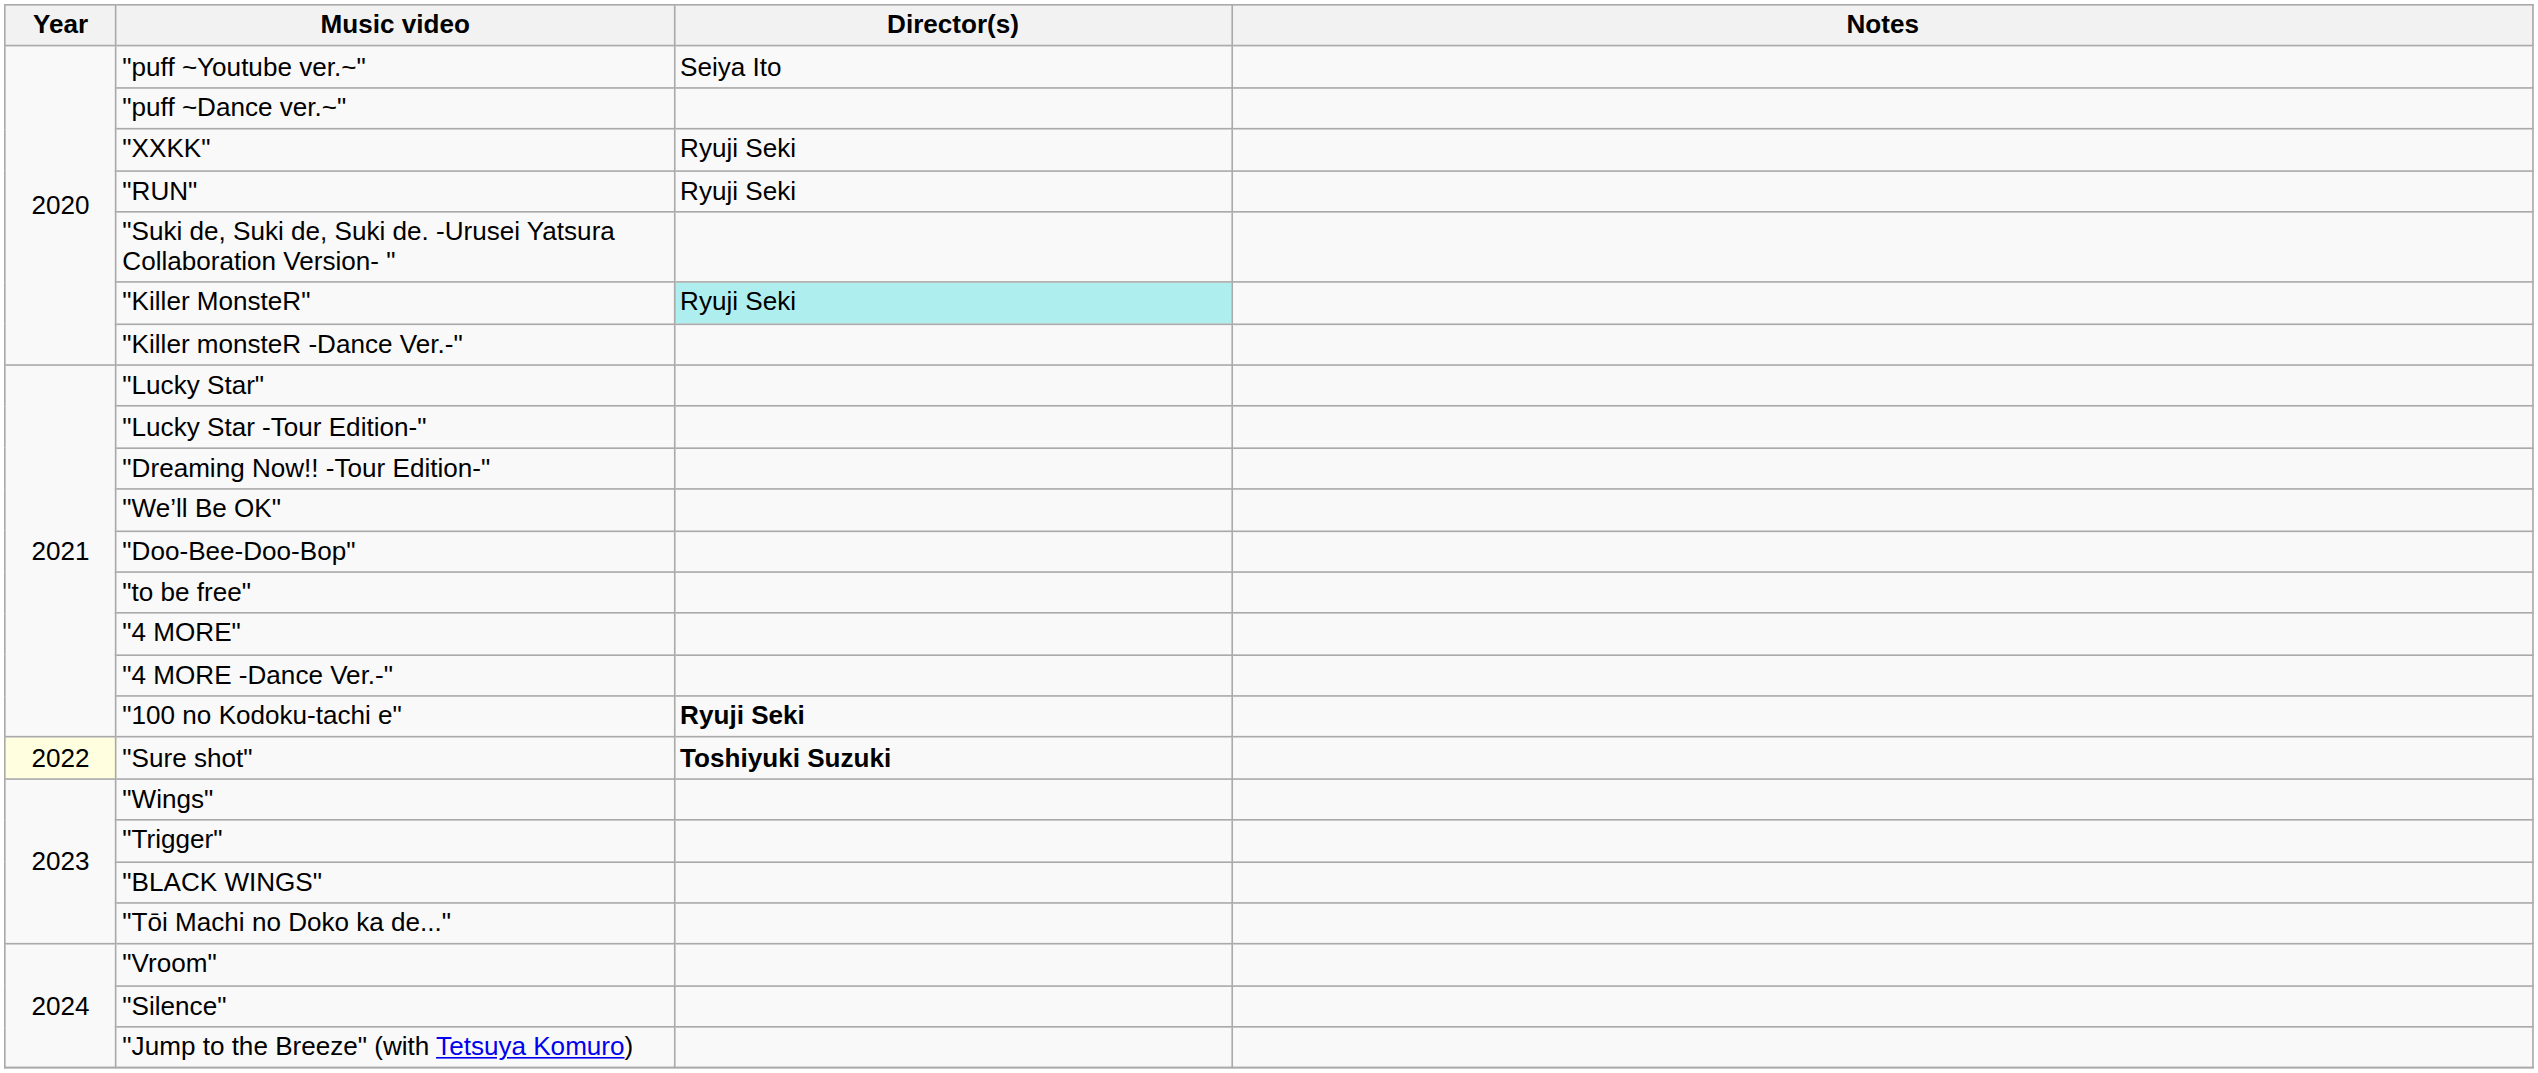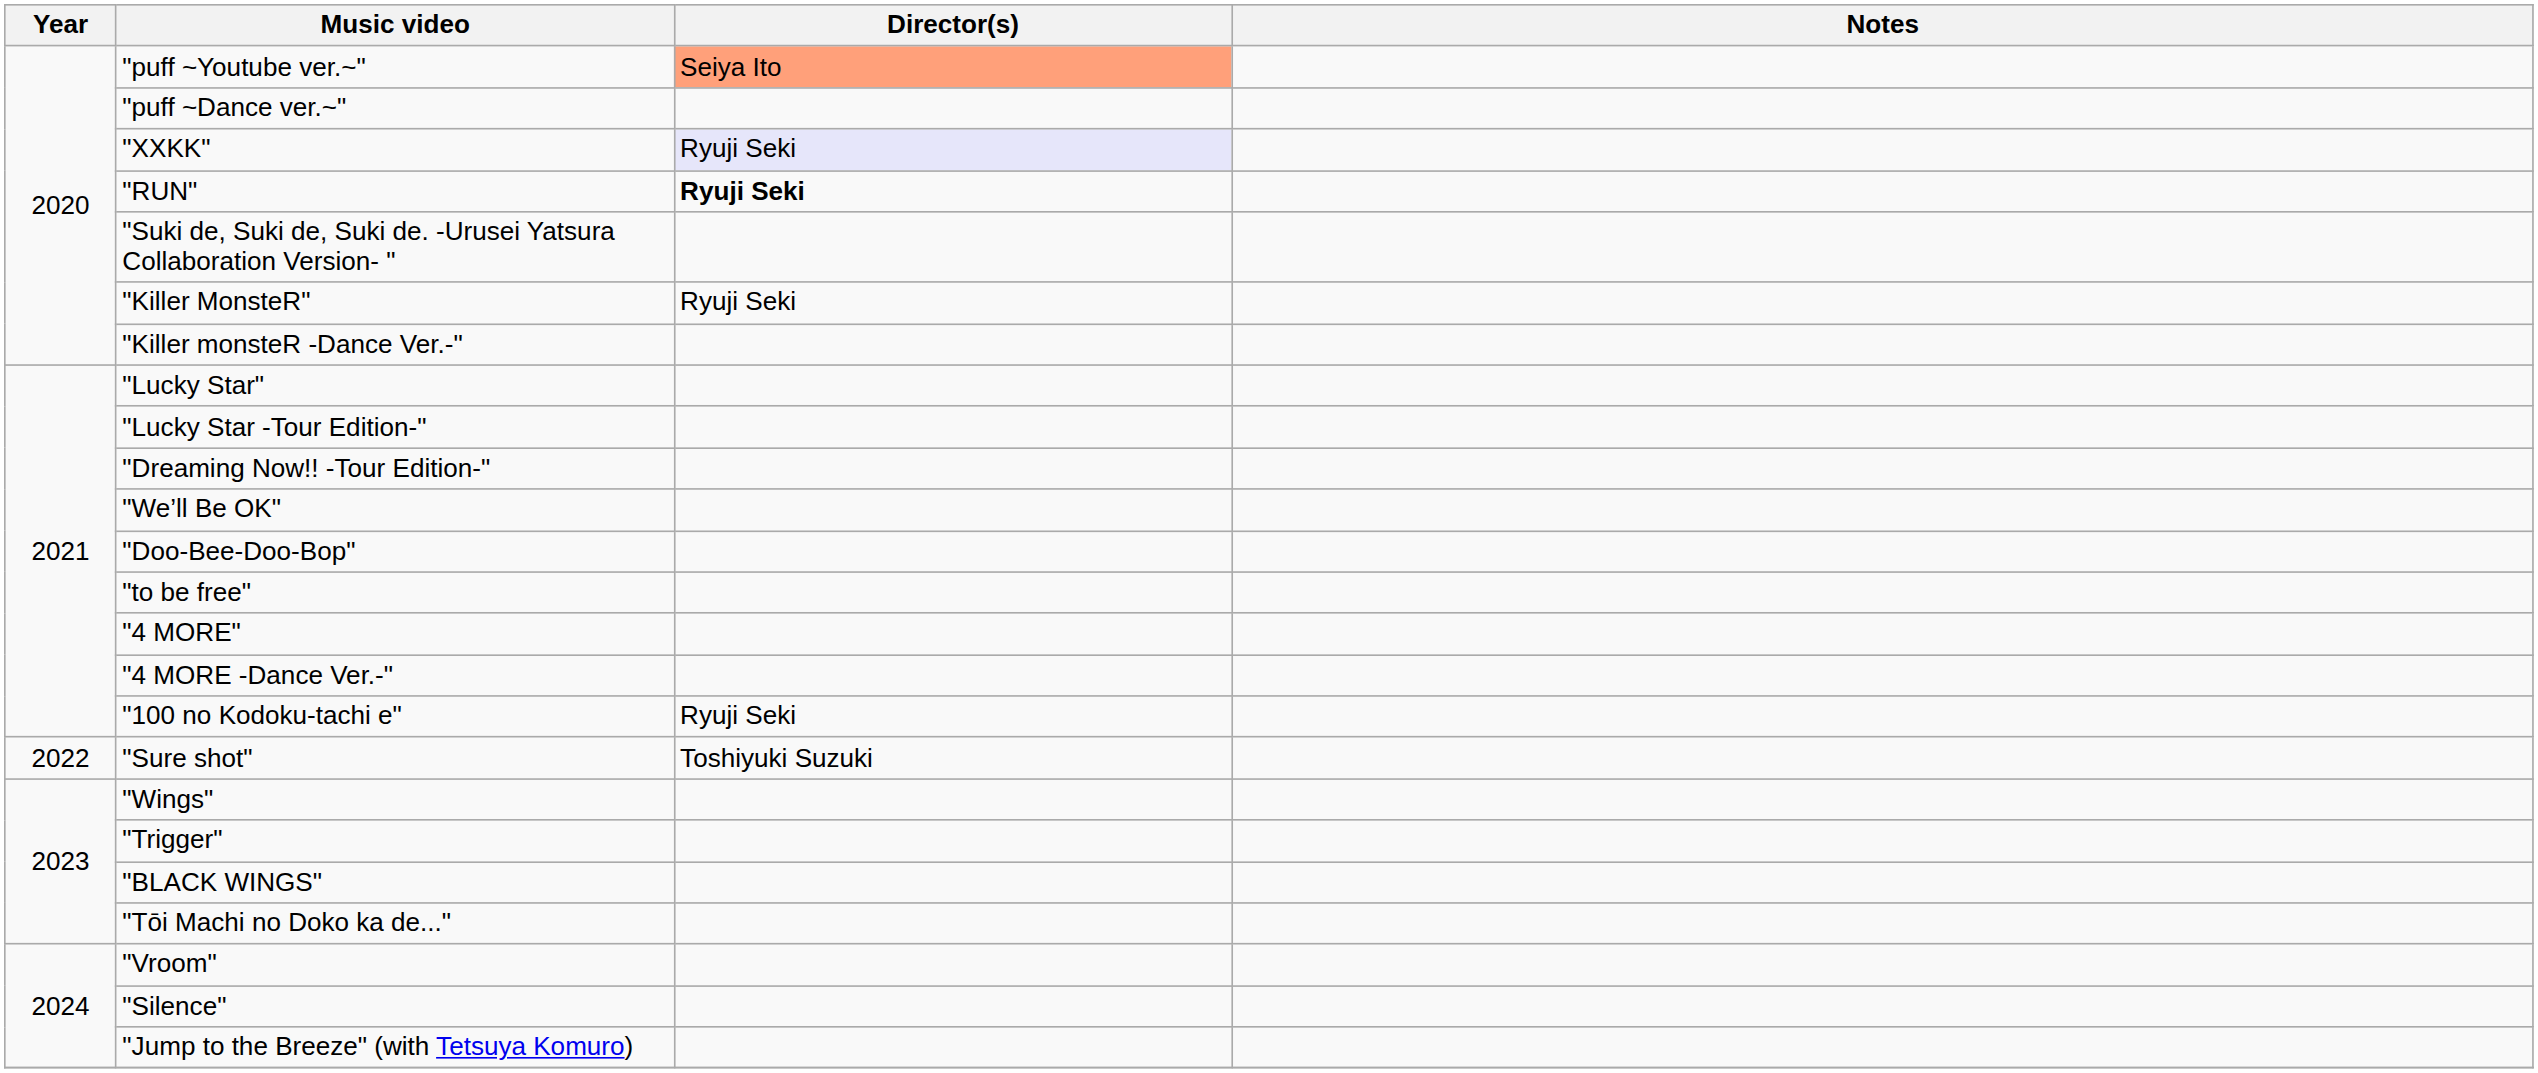(731, 66) no background -> (731, 66) lightsalmon background
(738, 149) no background -> (738, 149) lavender background
(738, 190) normal -> (742, 190) bold
(738, 302) paleturquoise background -> (738, 302) no background
(742, 716) bold -> (738, 716) normal
(61, 757) lightyellow background -> (61, 757) no background
(786, 757) bold -> (777, 757) normal
